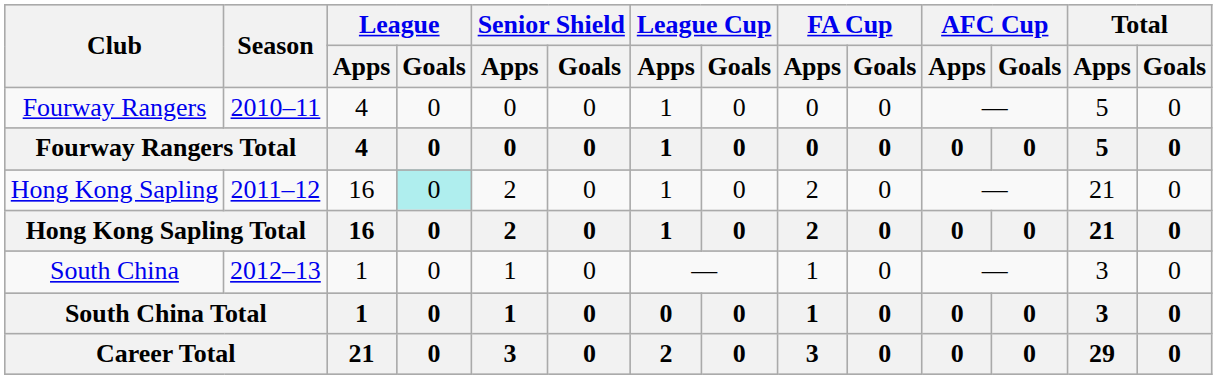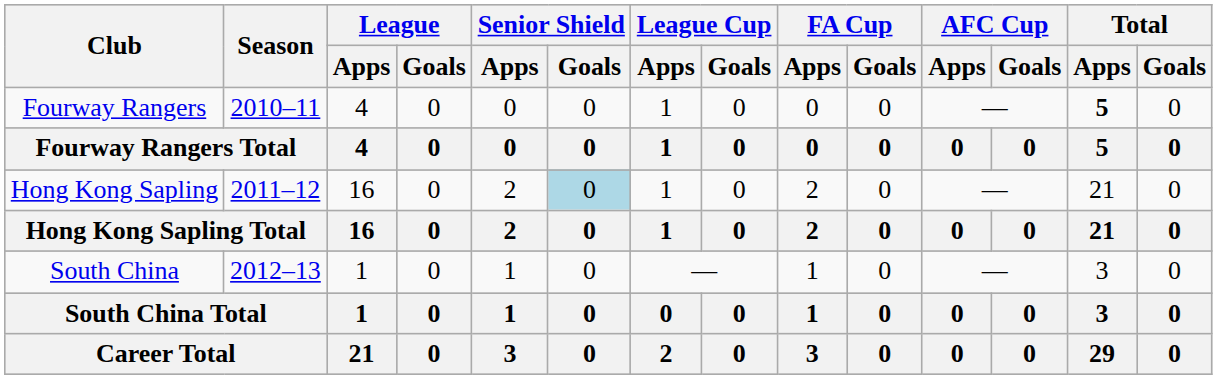(1102, 107) normal -> (1102, 107) bold
(434, 189) paleturquoise background -> (434, 189) no background
(589, 189) no background -> (589, 189) lightblue background
